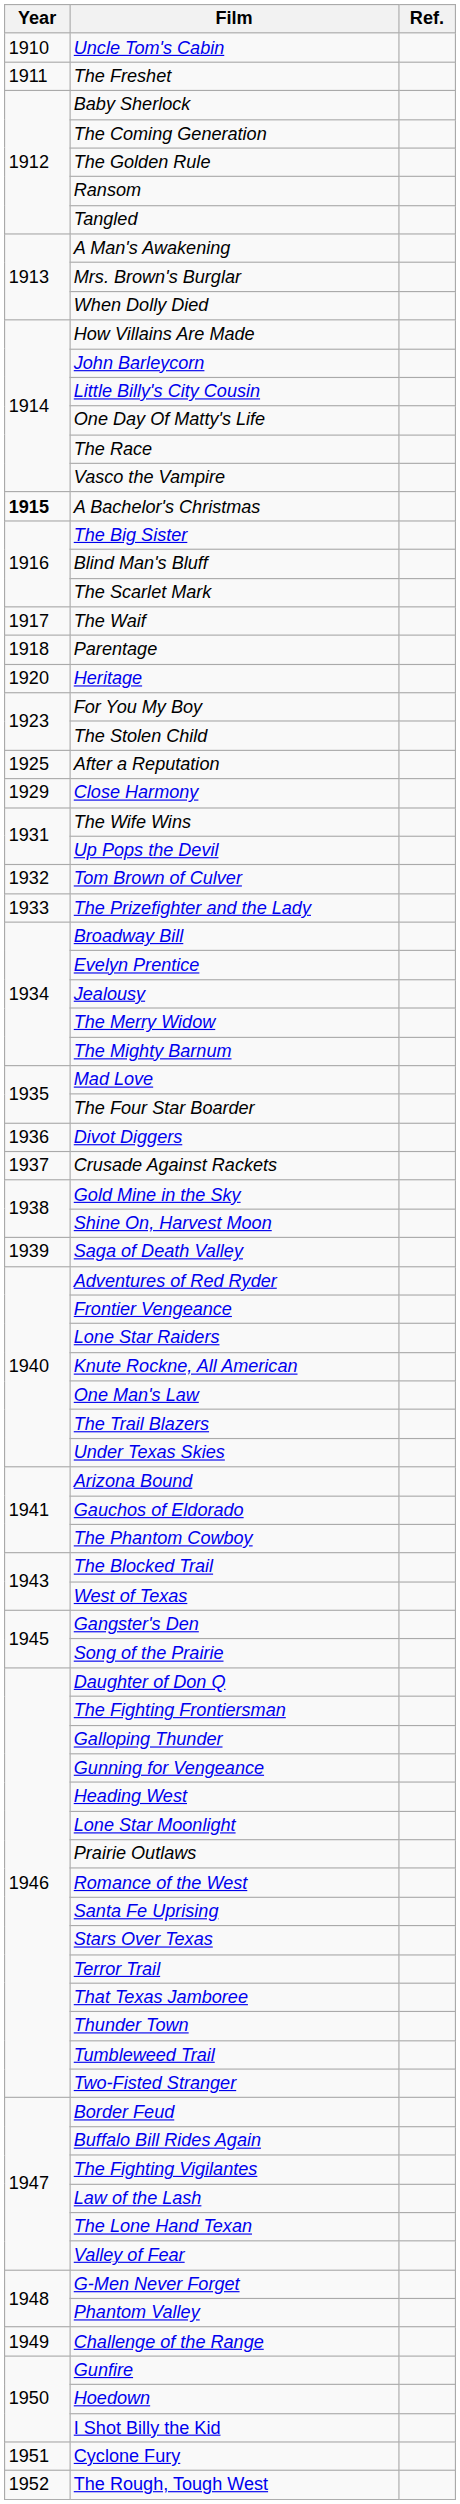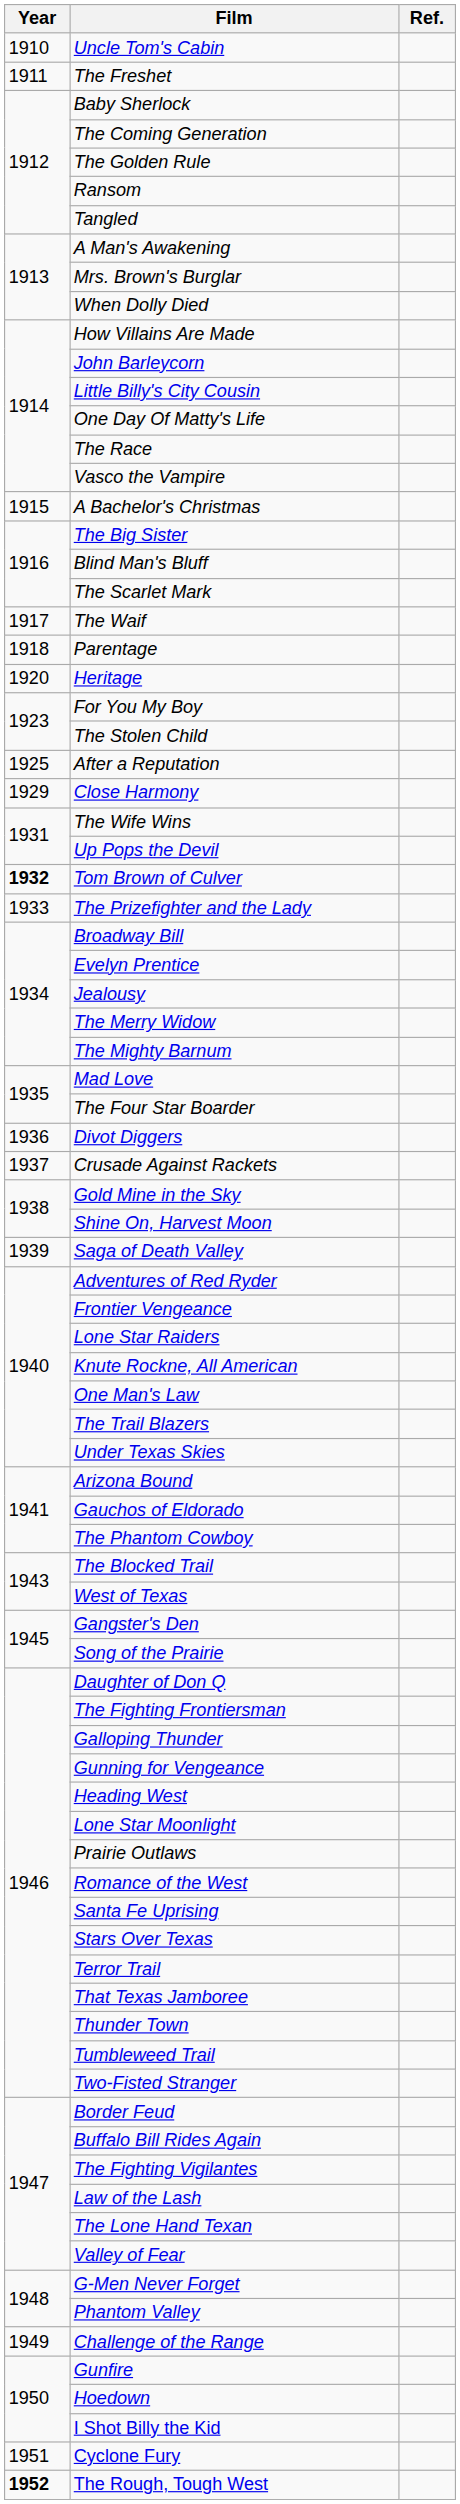(29, 506) bold -> (29, 506) normal
(29, 879) normal -> (29, 879) bold
(29, 2484) normal -> (29, 2484) bold
